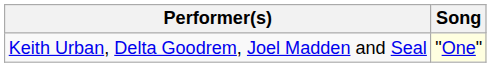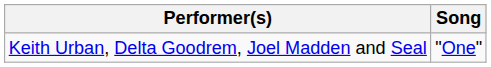(459, 47) lightyellow background -> (459, 47) no background
